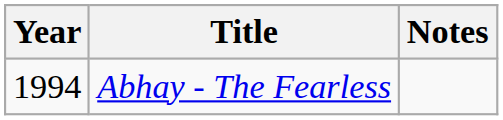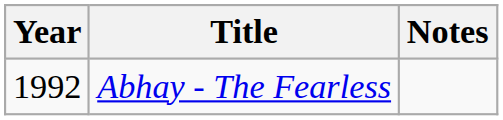(47, 85) 1994 -> (47, 85) 1992
